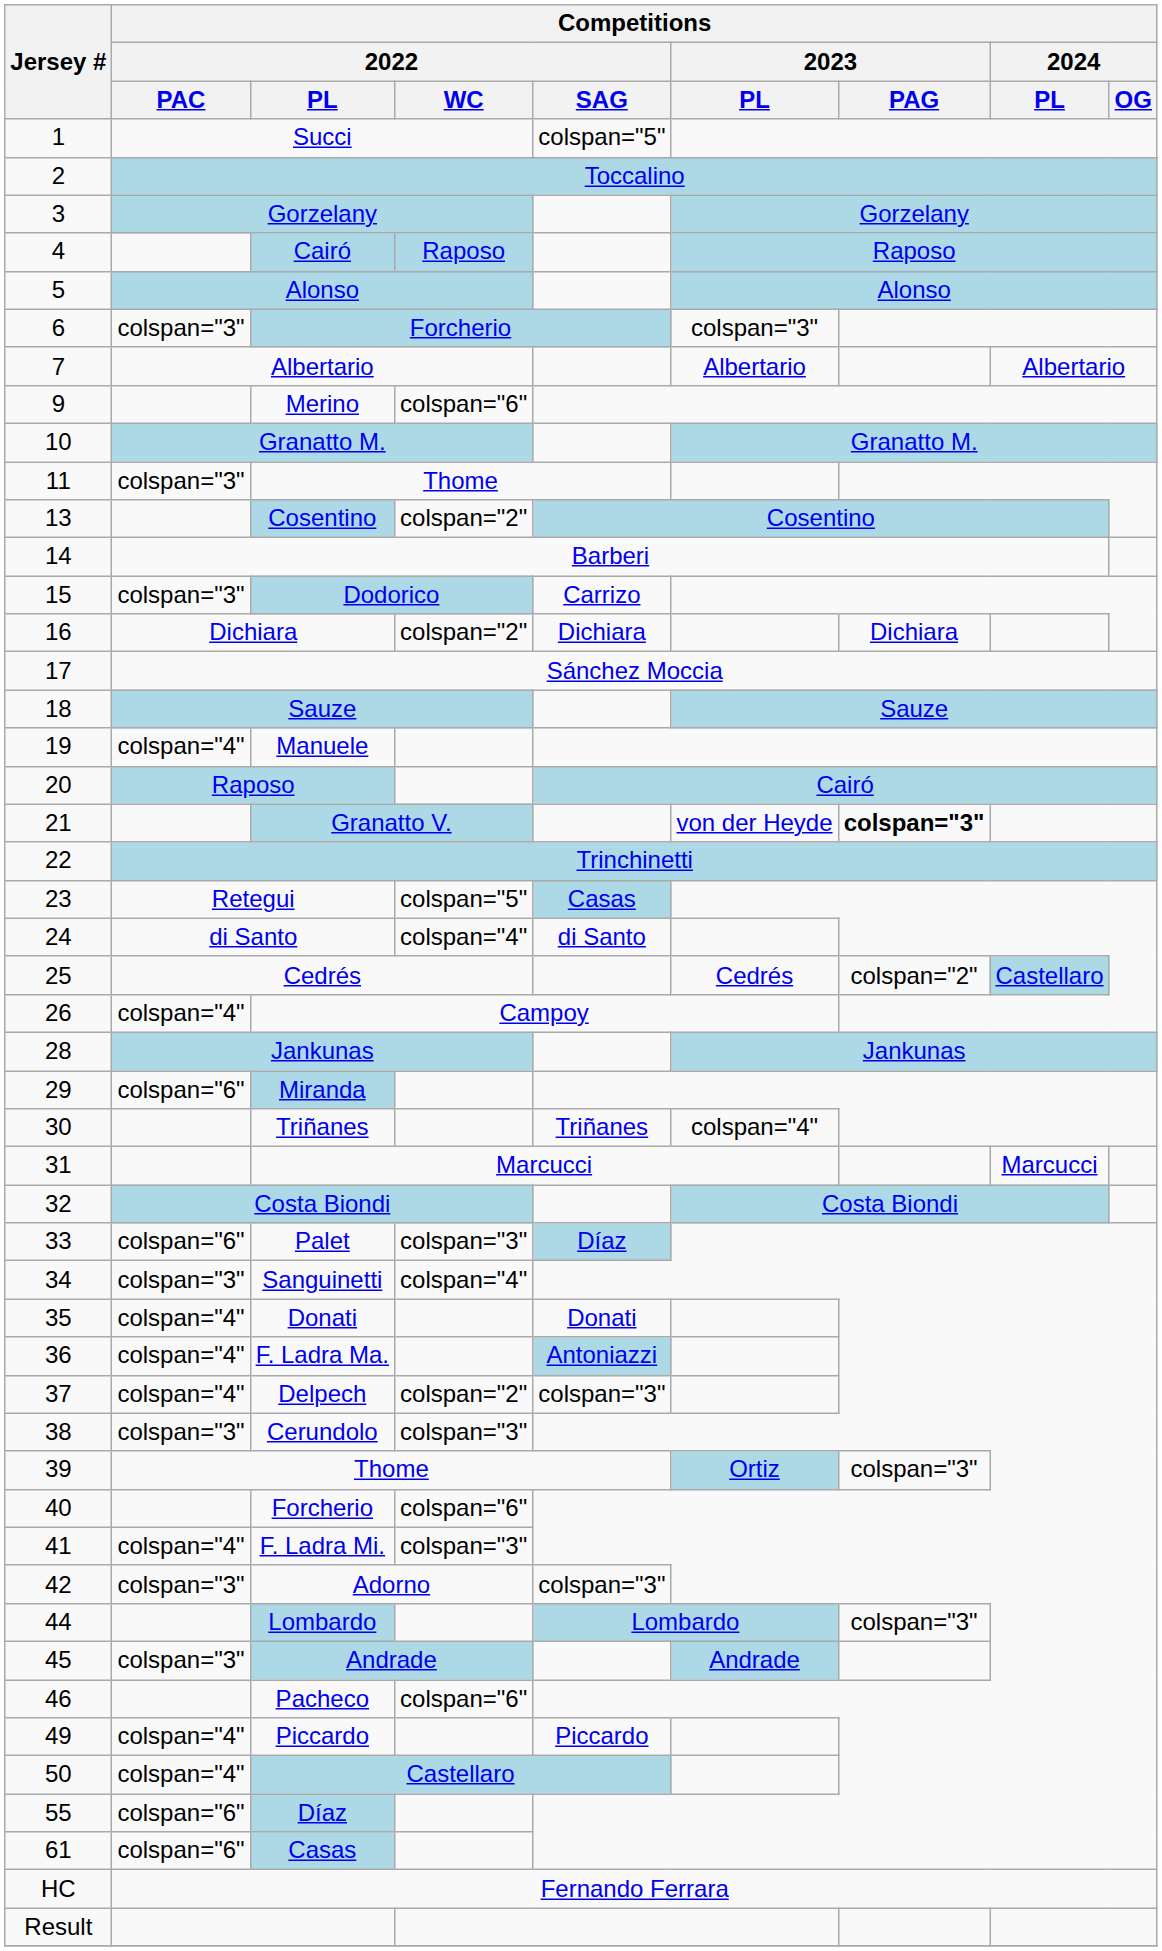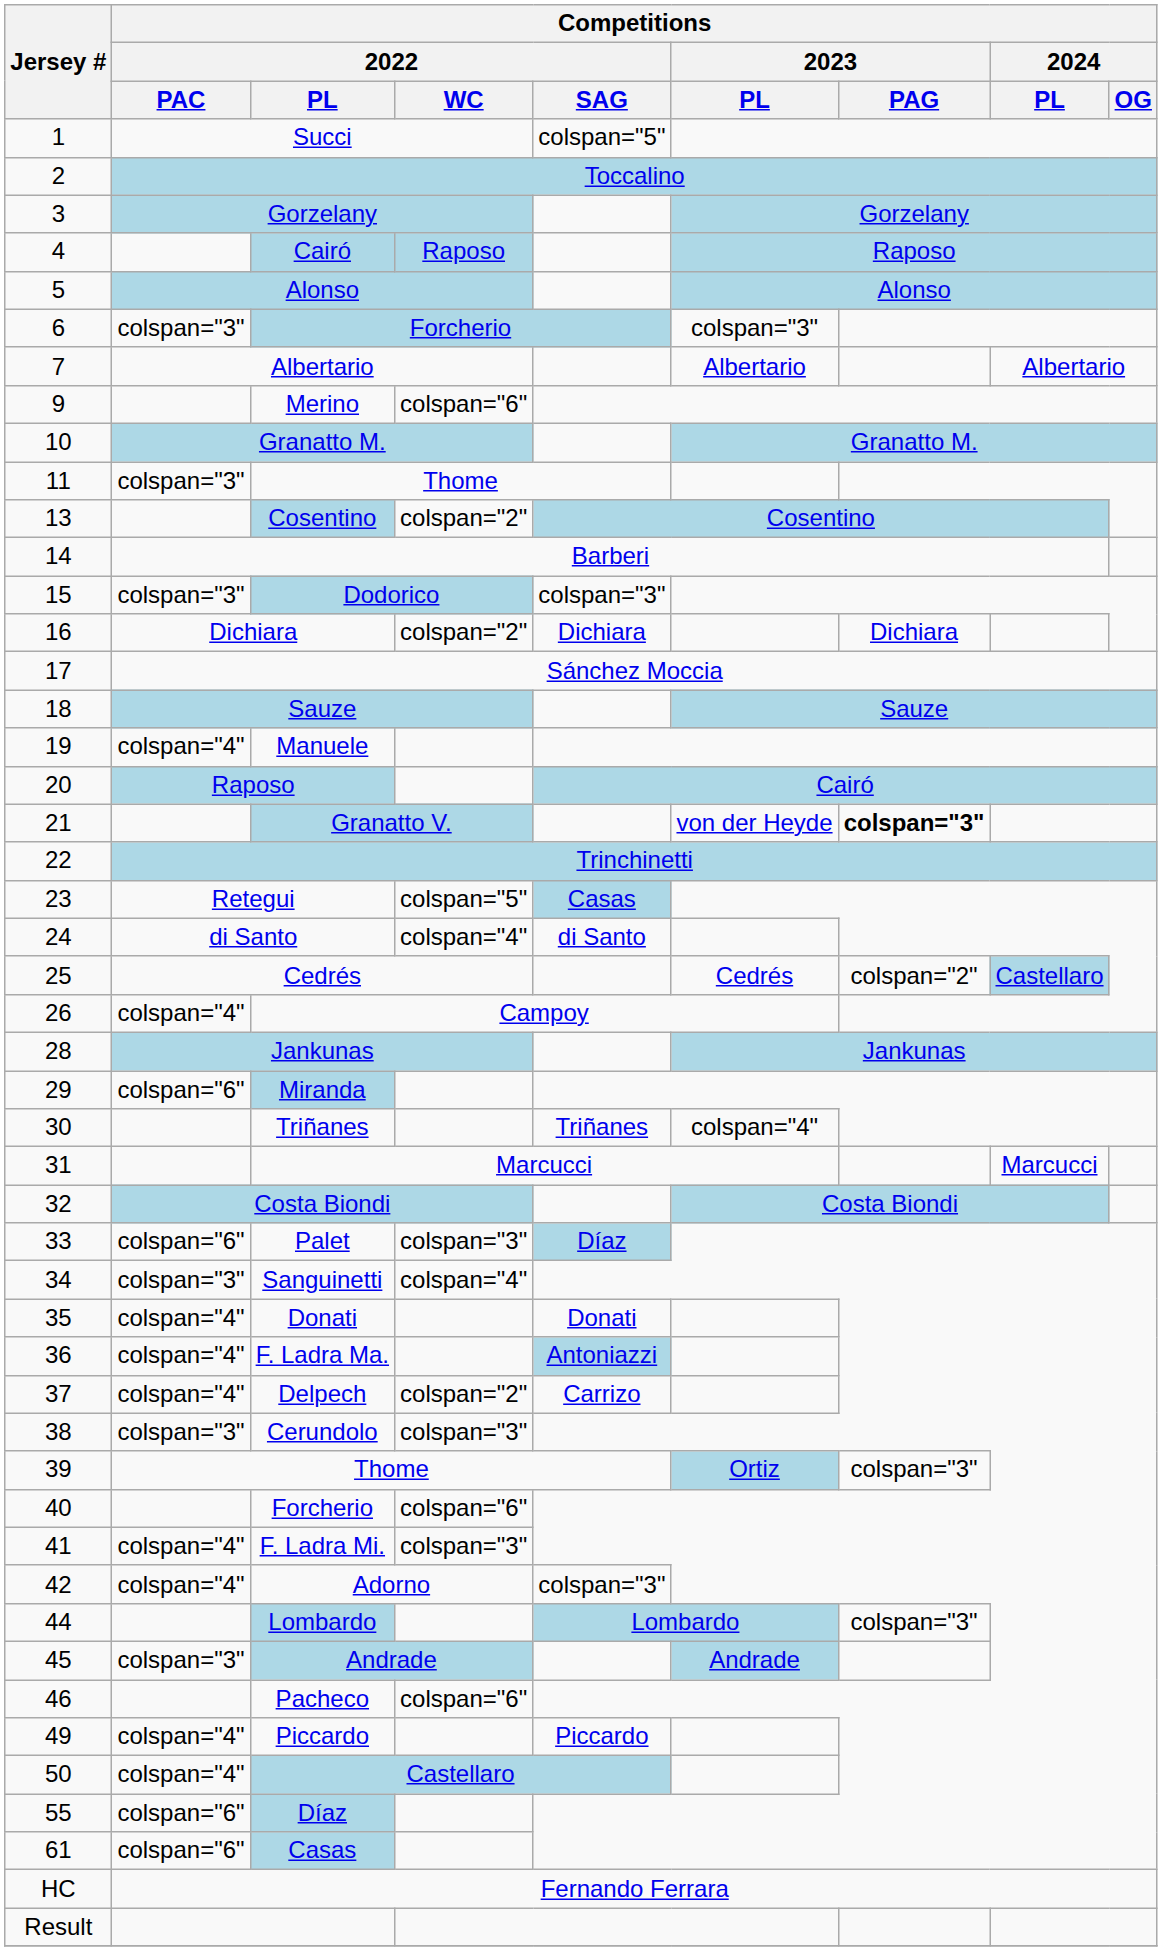(602, 594) Carrizo -> (602, 594) colspan="3"
(602, 1393) colspan="3" -> (602, 1393) Carrizo
(181, 1584) colspan="3" -> (181, 1584) colspan="4"
